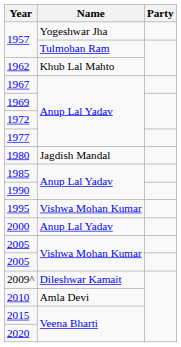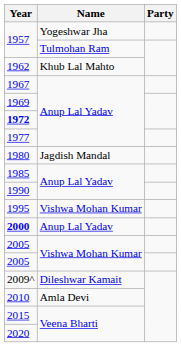(18, 119) normal -> (18, 119) bold
(18, 226) normal -> (18, 226) bold
